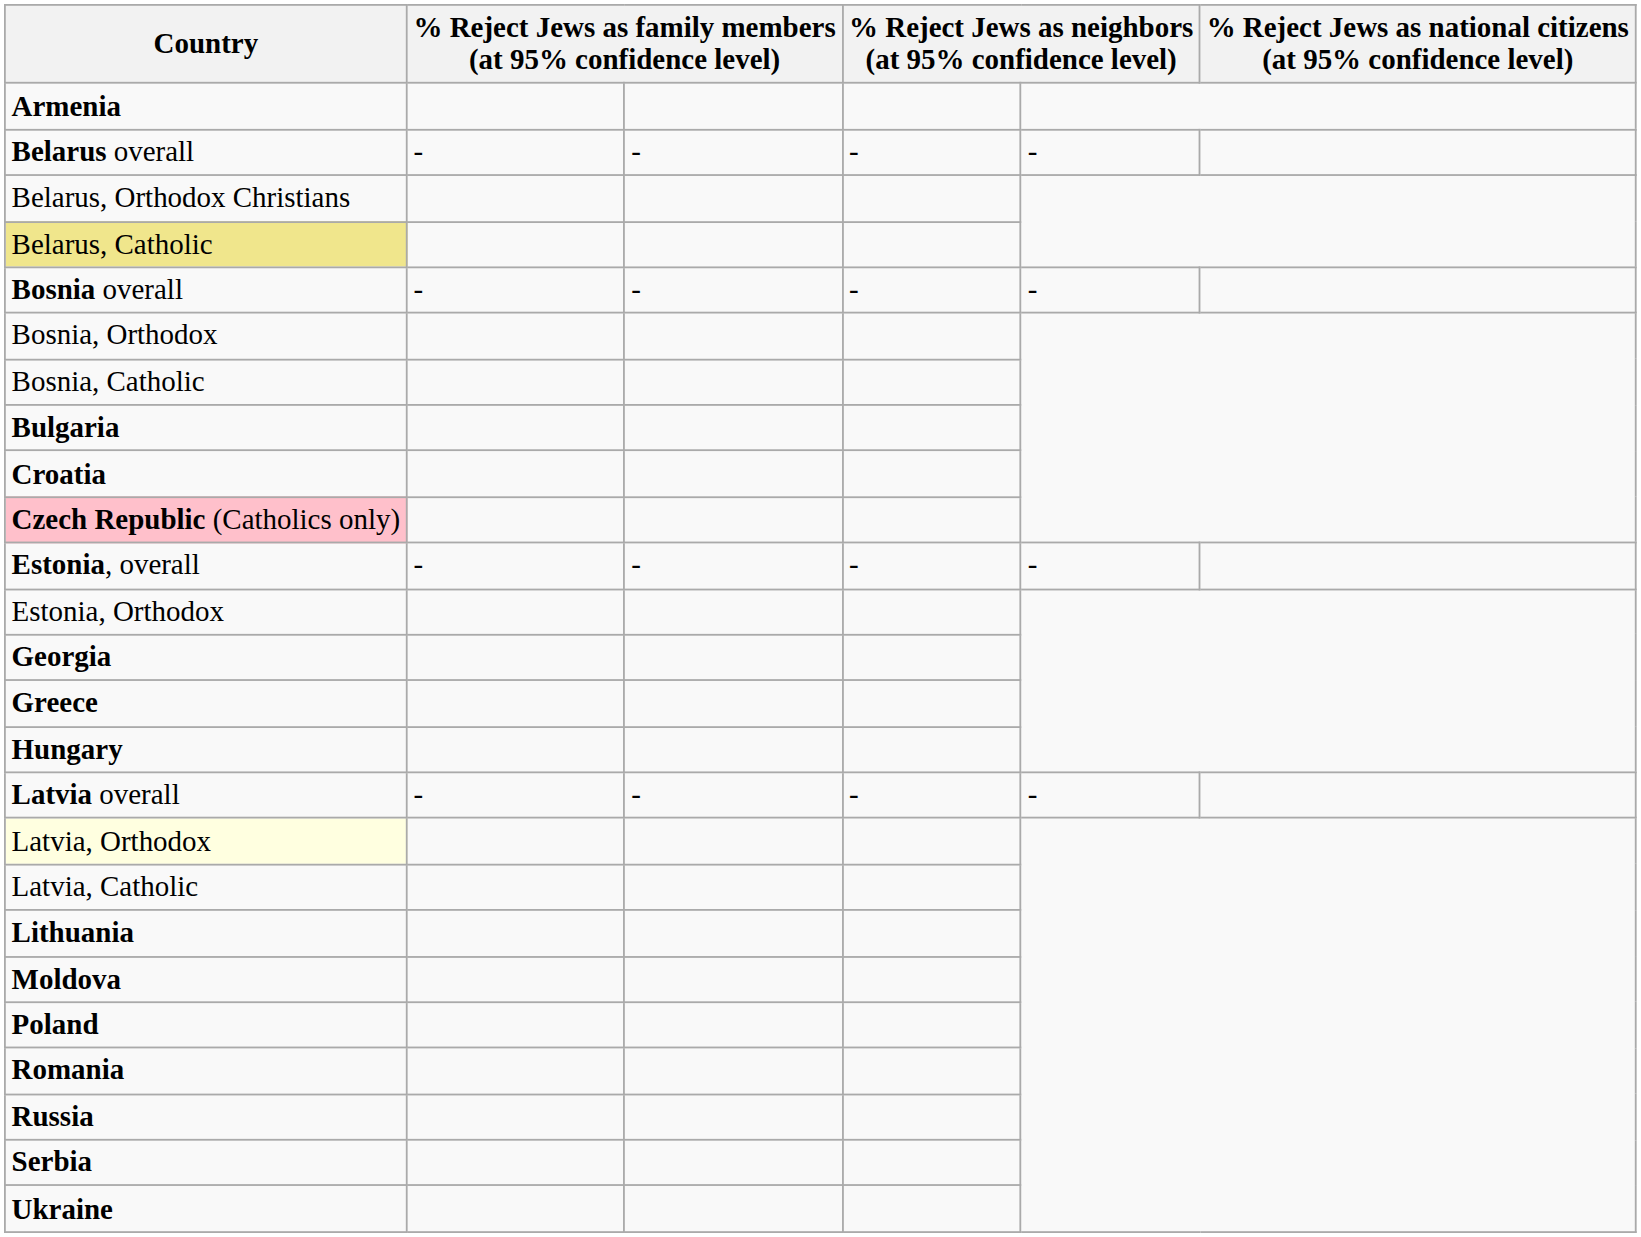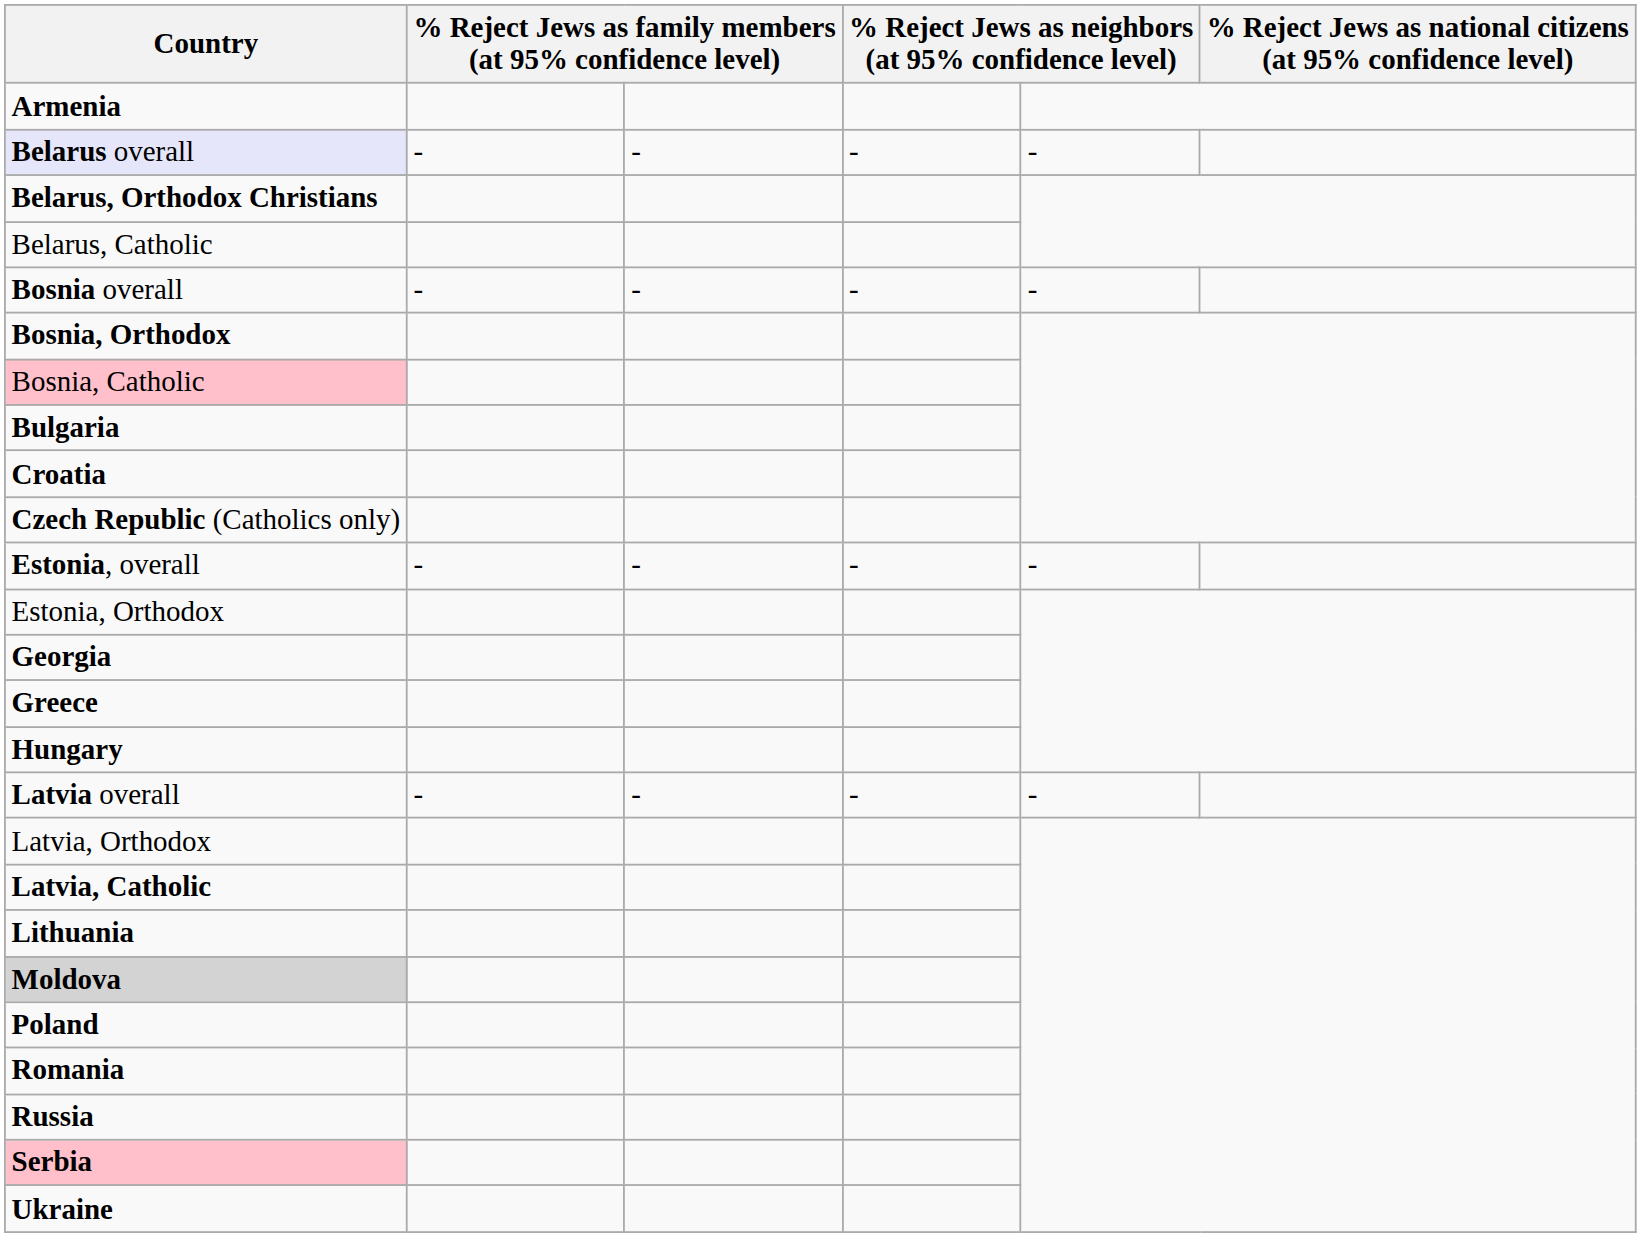(103, 151) no background -> (103, 151) lavender background
(181, 197) normal -> (195, 197) bold
(112, 243) khaki background -> (112, 243) no background
(115, 335) normal -> (121, 335) bold
(108, 381) no background -> (108, 381) pink background
(206, 519) pink background -> (206, 519) no background
(111, 840) lightyellow background -> (111, 840) no background
(105, 886) normal -> (111, 886) bold
(66, 978) no background -> (66, 978) lightgrey background
(52, 1162) no background -> (52, 1162) pink background
